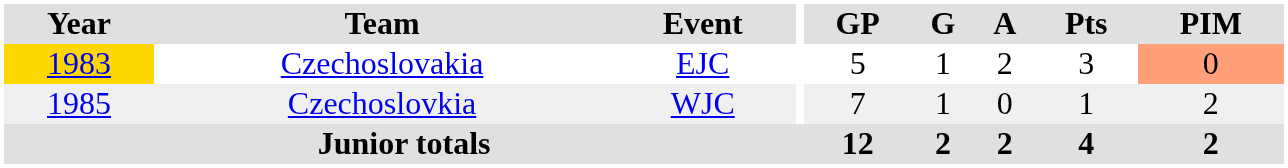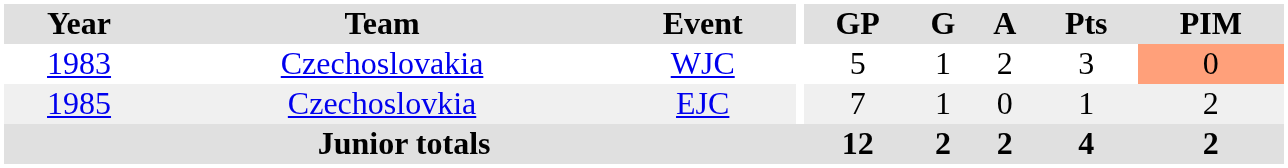(79, 63) gold background -> (79, 63) no background
(703, 63) EJC -> (703, 63) WJC
(703, 103) WJC -> (703, 103) EJC
